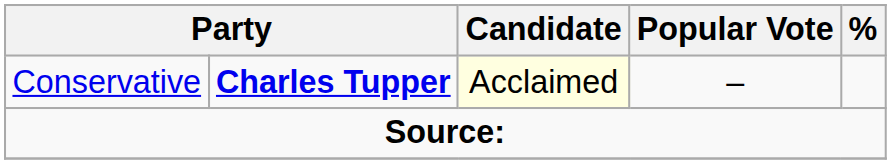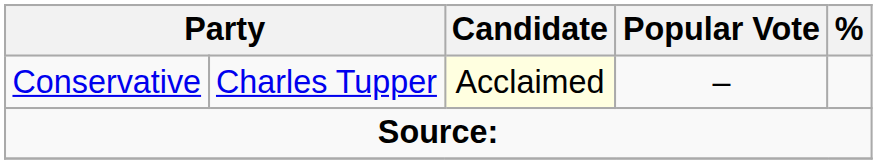(333, 81) bold -> (326, 81) normal
